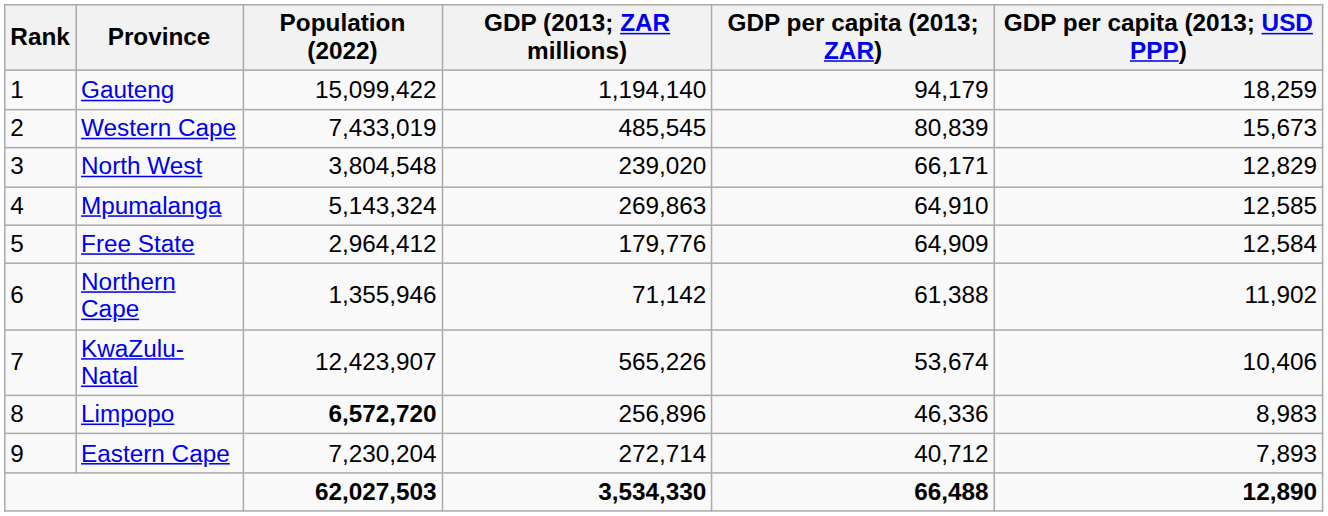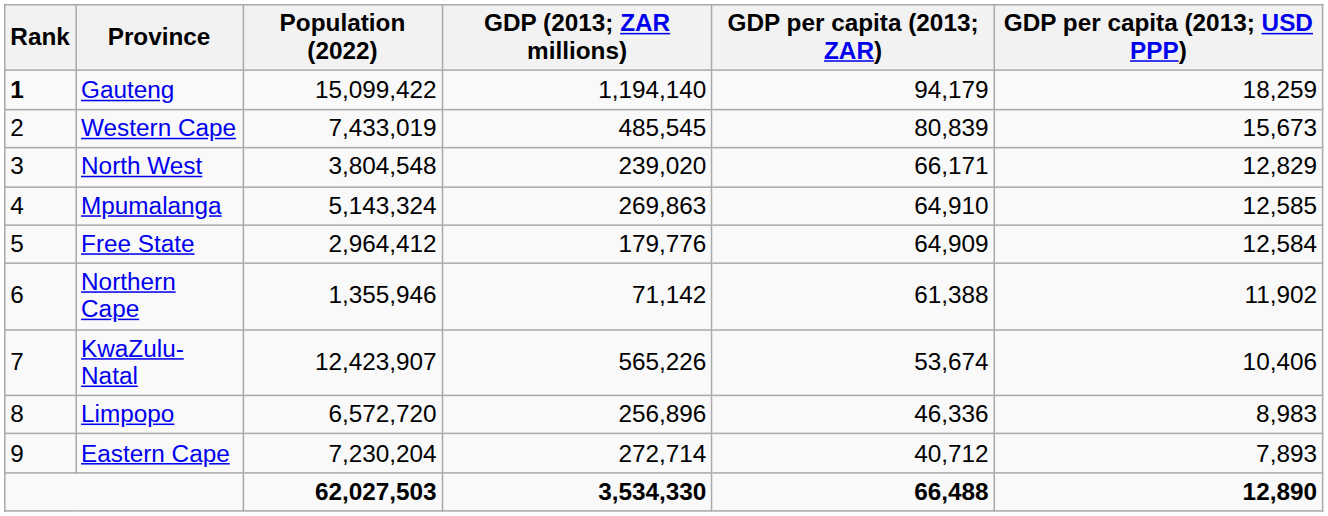(17, 89) normal -> (17, 89) bold
(383, 414) bold -> (383, 414) normal
